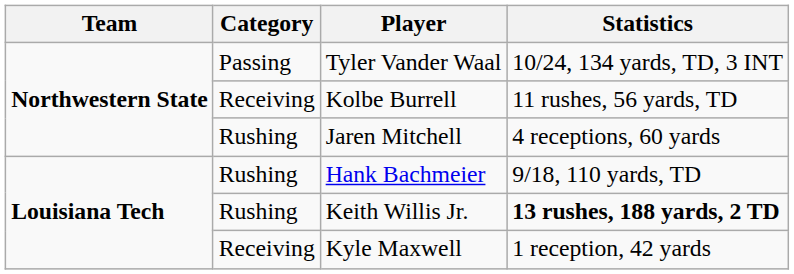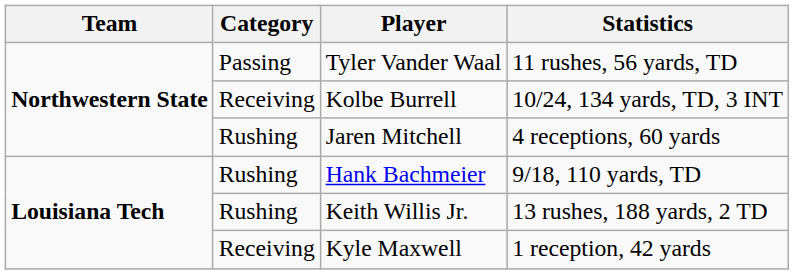(648, 61) 10/24, 134 yards, TD, 3 INT -> (625, 61) 11 rushes, 56 yards, TD
(625, 99) 11 rushes, 56 yards, TD -> (648, 99) 10/24, 134 yards, TD, 3 INT
(646, 211) bold -> (640, 211) normal
